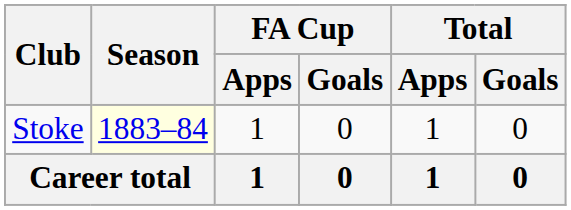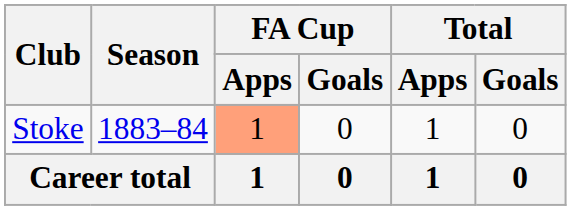(153, 128) lightyellow background -> (153, 128) no background
(257, 128) no background -> (257, 128) lightsalmon background
